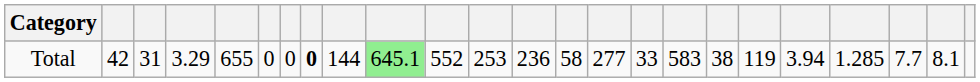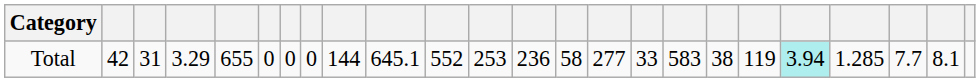(312, 59) bold -> (312, 59) normal
(395, 59) lightgreen background -> (395, 59) no background
(805, 59) no background -> (805, 59) paleturquoise background
